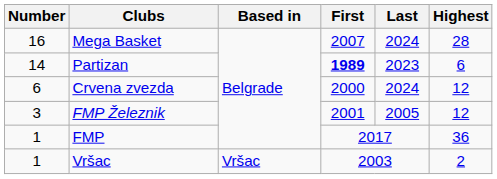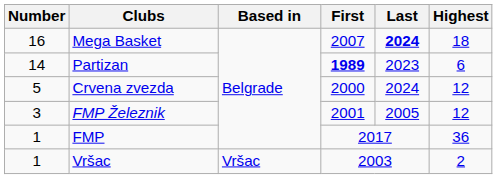(402, 40) normal -> (402, 40) bold
(461, 40) 28 -> (461, 40) 18
(37, 88) 6 -> (37, 88) 5
